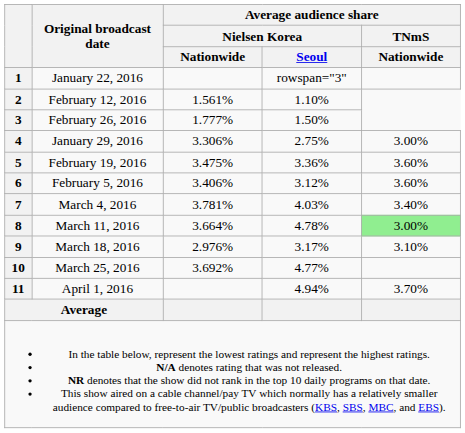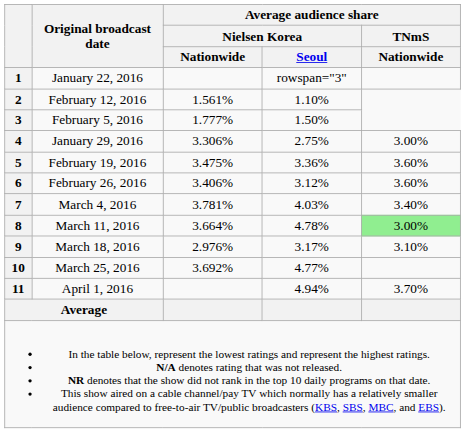(97, 120) February 26, 2016 -> (97, 120) February 5, 2016
(97, 183) February 5, 2016 -> (97, 183) February 26, 2016
